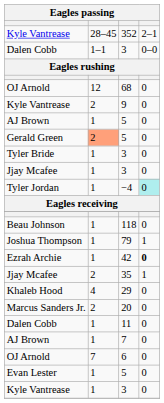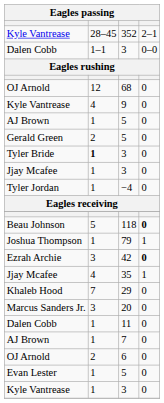(93, 104) 2 -> (93, 104) 4
(93, 137) lightsalmon background -> (93, 137) no background
(93, 154) normal -> (93, 154) bold
(144, 187) paleturquoise background -> (144, 187) no background
(93, 225) 1 -> (93, 225) 5
(144, 225) normal -> (144, 225) bold
(93, 258) 1 -> (93, 258) 3
(93, 274) 2 -> (93, 274) 4
(93, 291) 4 -> (93, 291) 7
(93, 307) 2 -> (93, 307) 3
(93, 357) 7 -> (93, 357) 2
